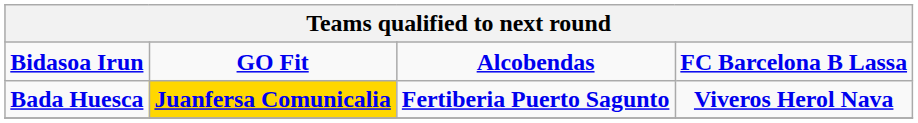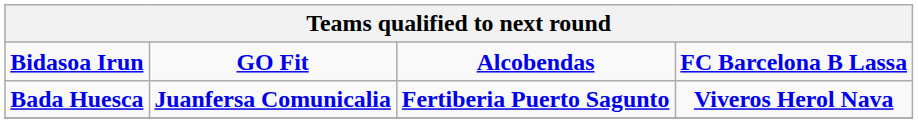(273, 99) gold background -> (273, 99) no background
